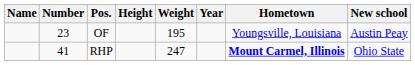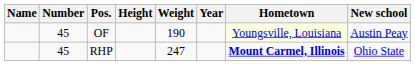(63, 32) 23 -> (63, 32) 45
(176, 32) 195 -> (176, 32) 190
(287, 32) no background -> (287, 32) lightyellow background
(63, 51) 41 -> (63, 51) 45
